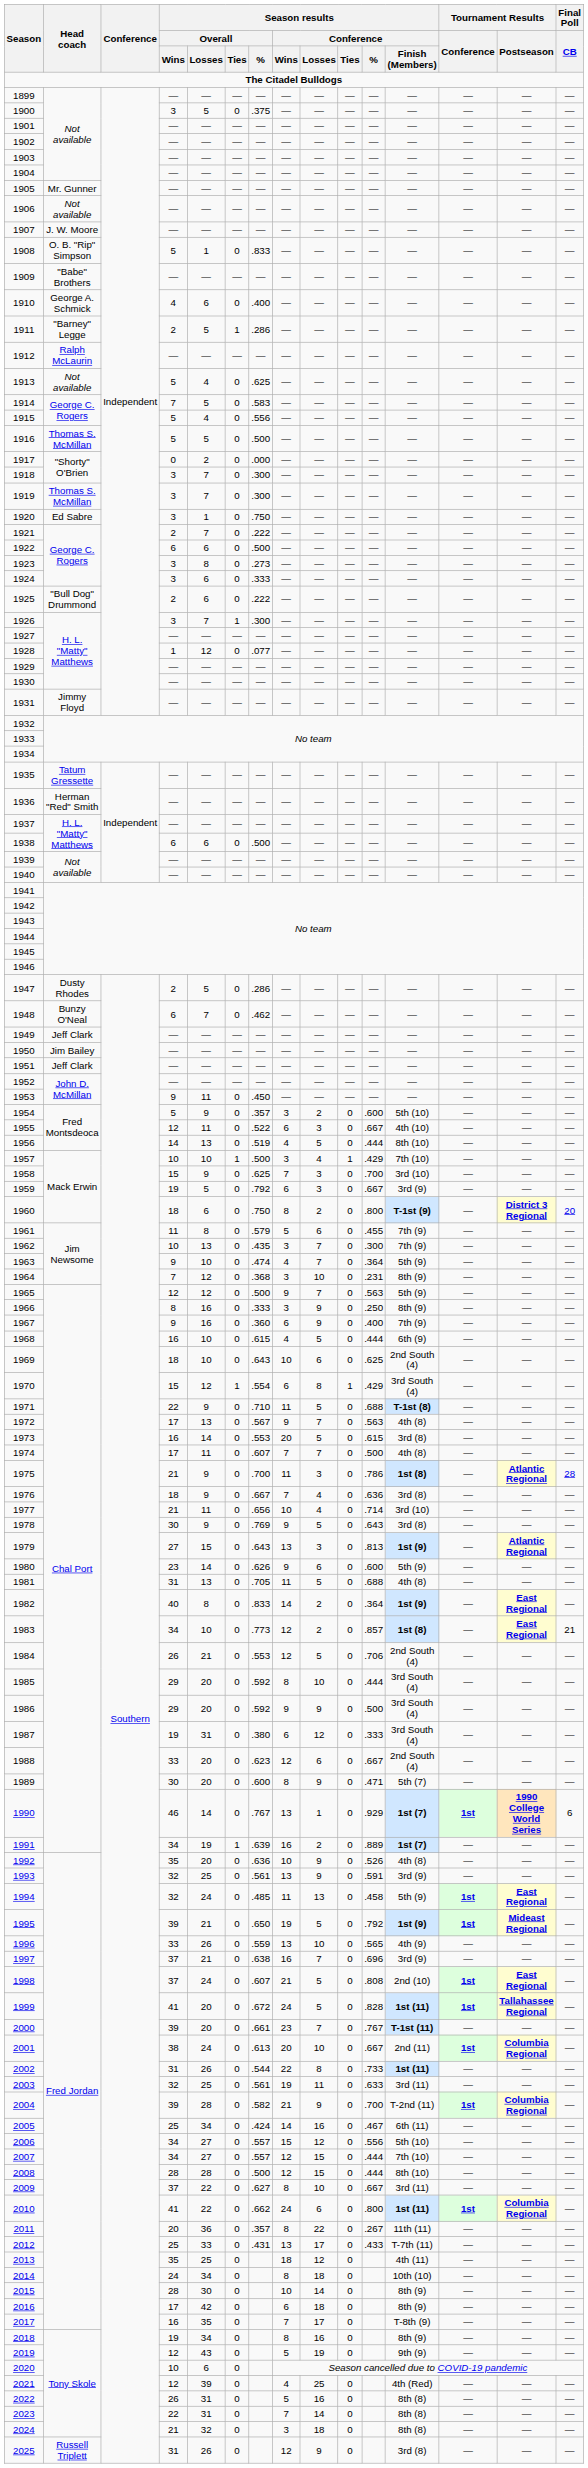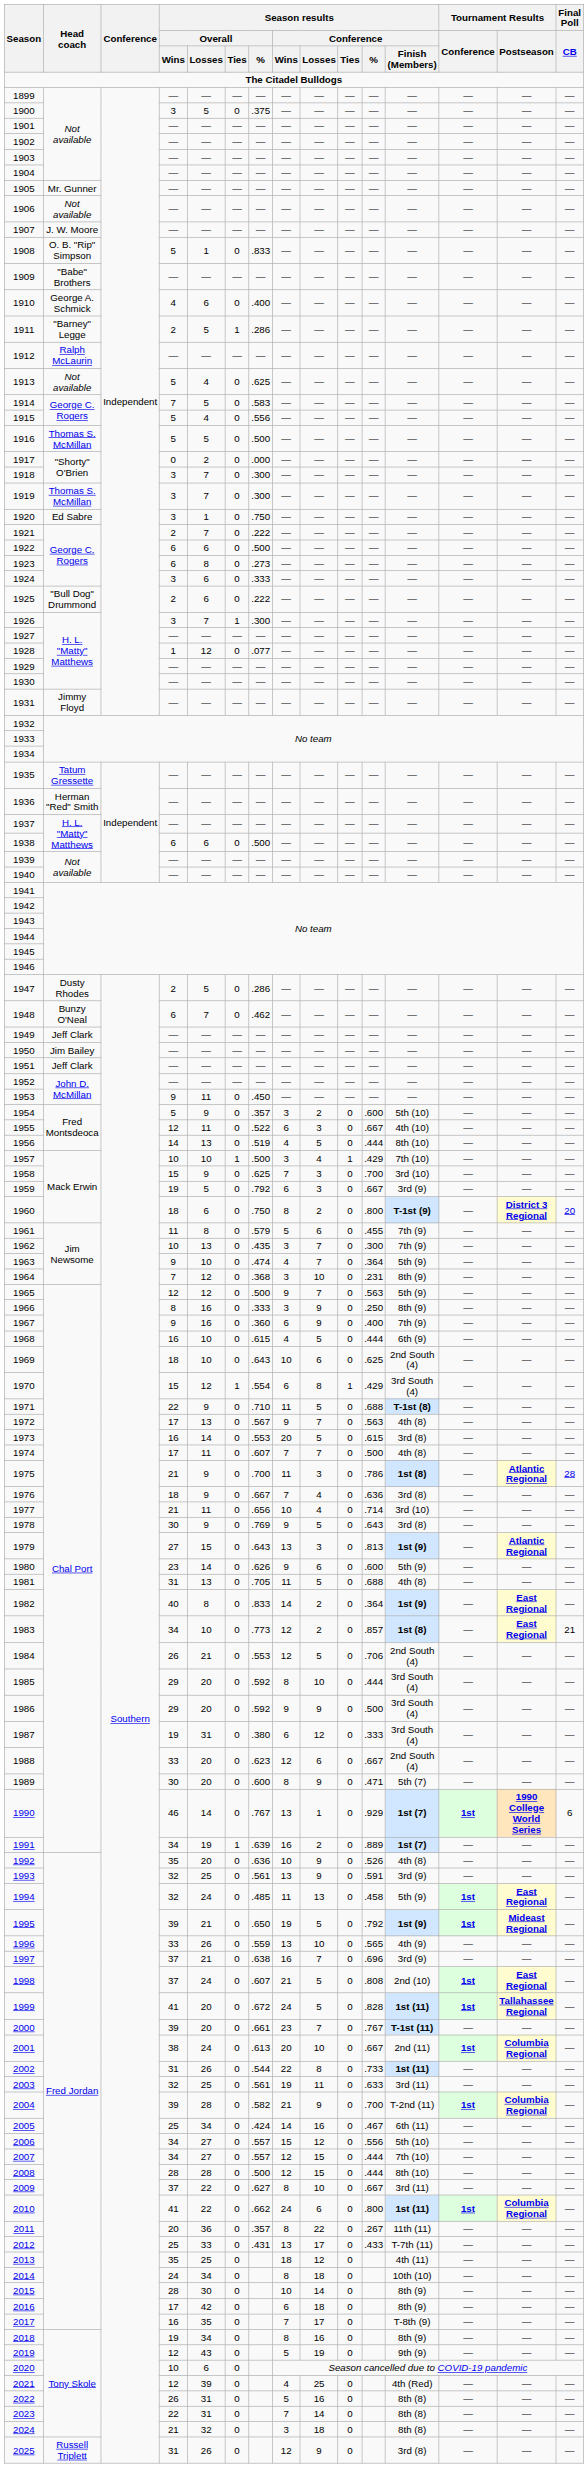(173, 563) 3 -> (173, 563) 6
